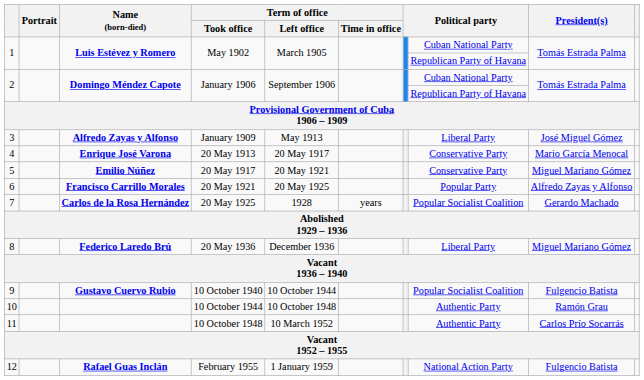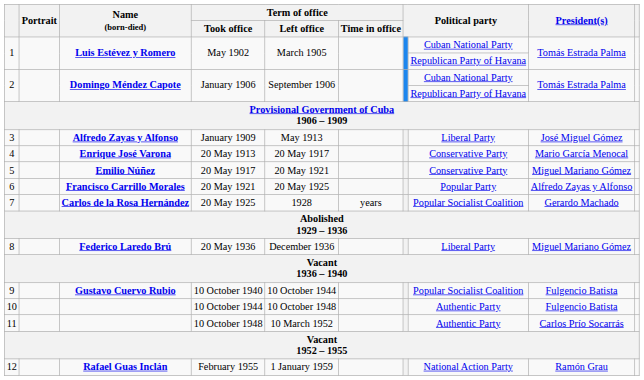(582, 307) Ramón Grau -> (582, 307) Fulgencio Batista
(582, 367) Fulgencio Batista -> (582, 367) Ramón Grau
